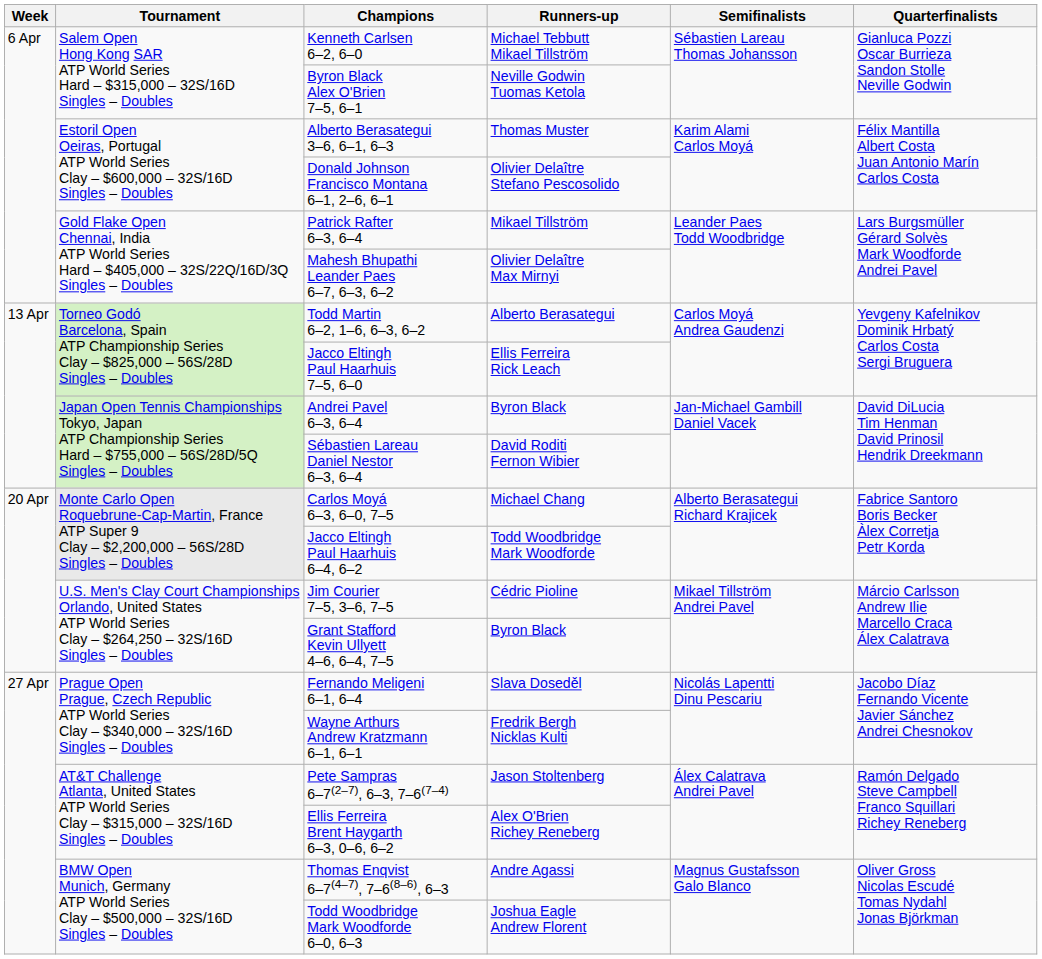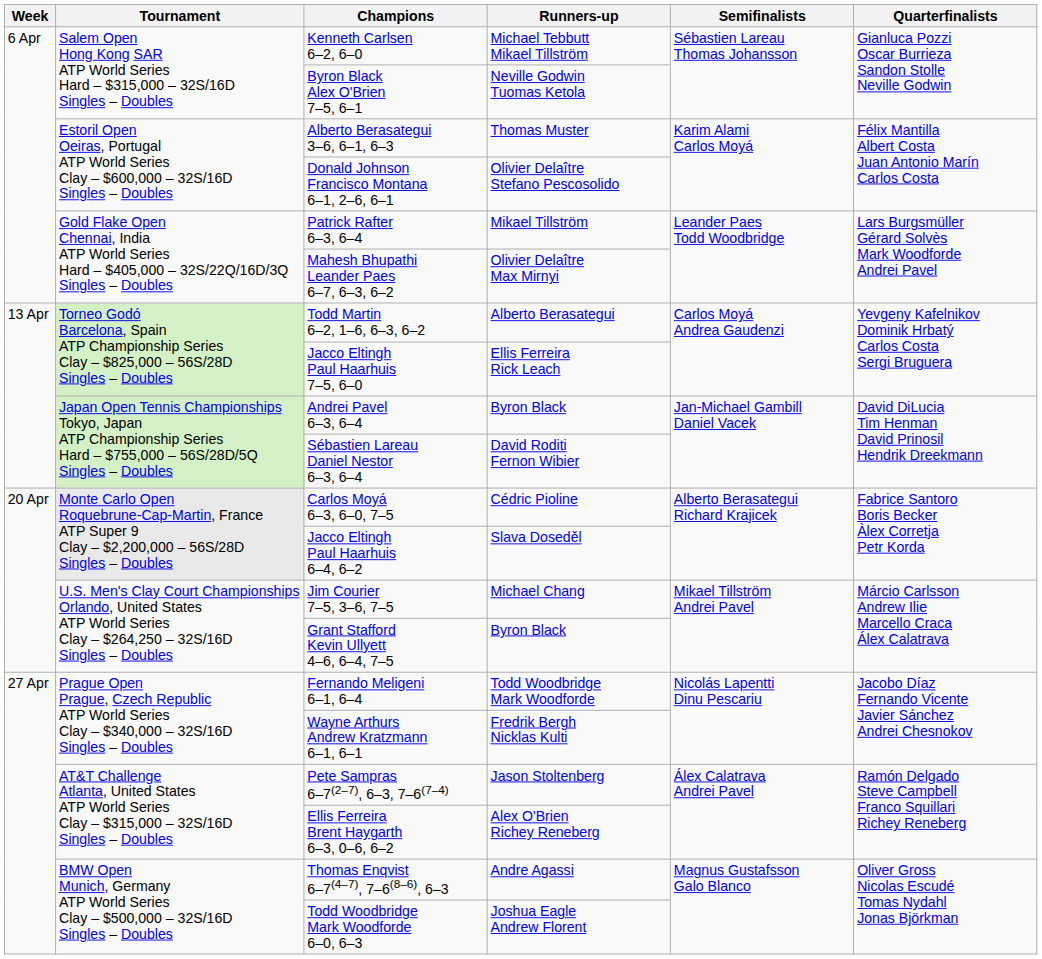(538, 499) Michael Chang -> (534, 499) Cédric Pioline
(546, 545) Todd Woodbridge Mark Woodforde -> (536, 537) Slava Doseděl
(534, 591) Cédric Pioline -> (538, 591) Michael Chang
(536, 684) Slava Doseděl -> (546, 691) Todd Woodbridge Mark Woodforde
